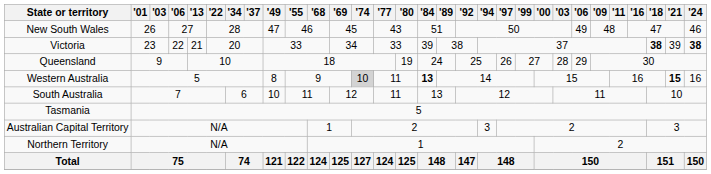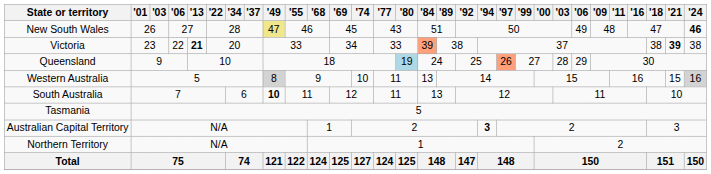(274, 29) no background -> (274, 29) khaki background
(695, 29) normal -> (695, 29) bold
(197, 45) normal -> (197, 45) bold
(427, 45) no background -> (427, 45) lightsalmon background
(656, 45) bold -> (656, 45) normal
(675, 45) normal -> (675, 45) bold
(695, 45) bold -> (695, 45) normal
(407, 62) no background -> (407, 62) lightblue background
(506, 62) no background -> (506, 62) lightsalmon background
(274, 78) no background -> (274, 78) lightgrey background
(362, 78) lightgrey background -> (362, 78) no background
(427, 78) bold -> (427, 78) normal
(675, 78) bold -> (675, 78) normal
(695, 78) no background -> (695, 78) lightgrey background
(274, 95) normal -> (274, 95) bold
(487, 128) normal -> (487, 128) bold
